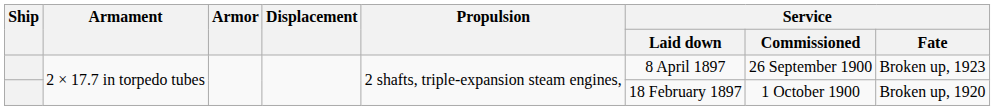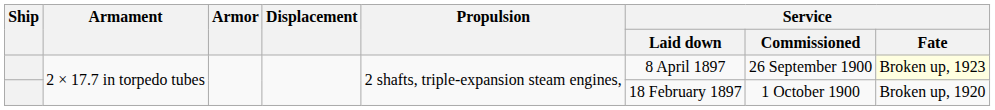(932, 67) no background -> (932, 67) lightyellow background
